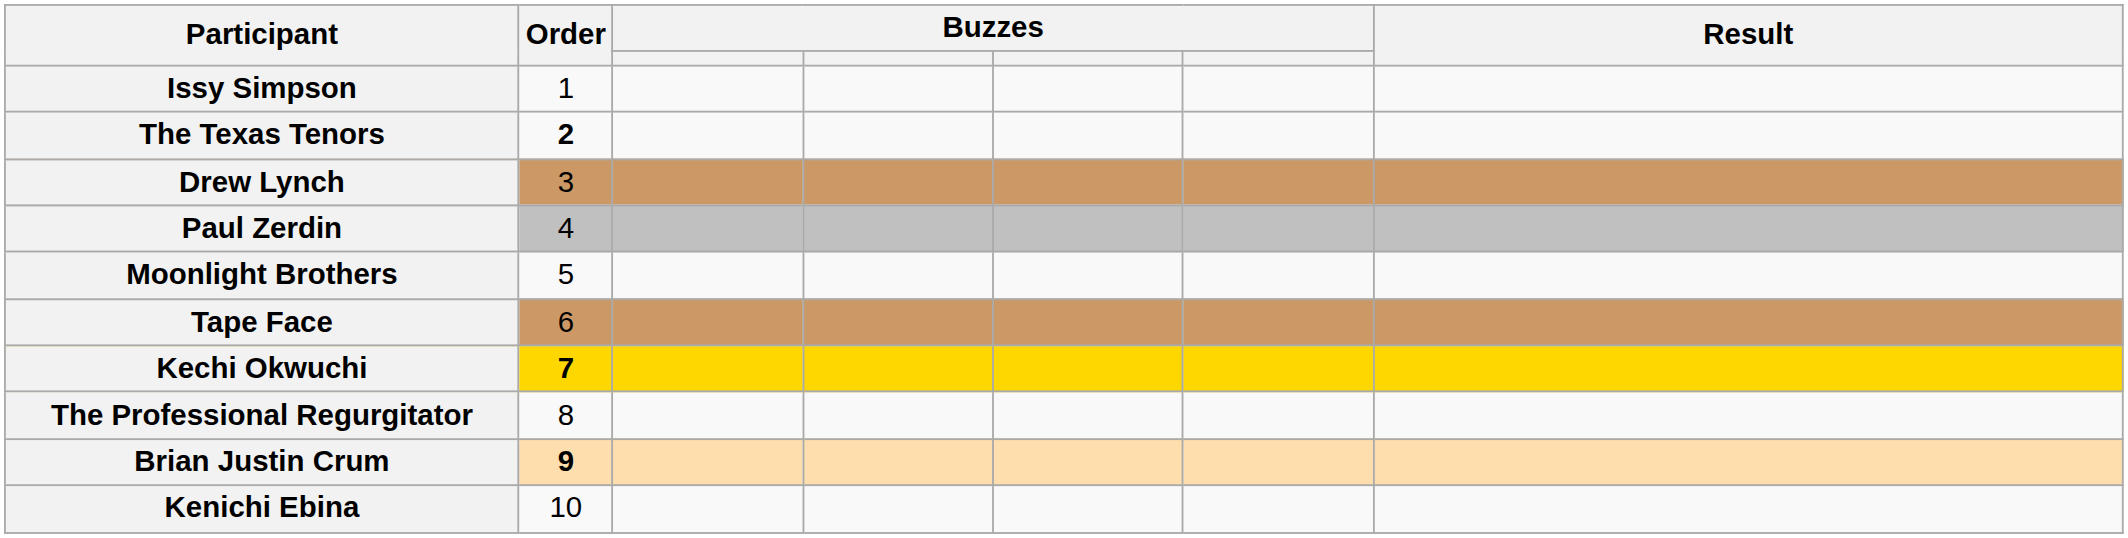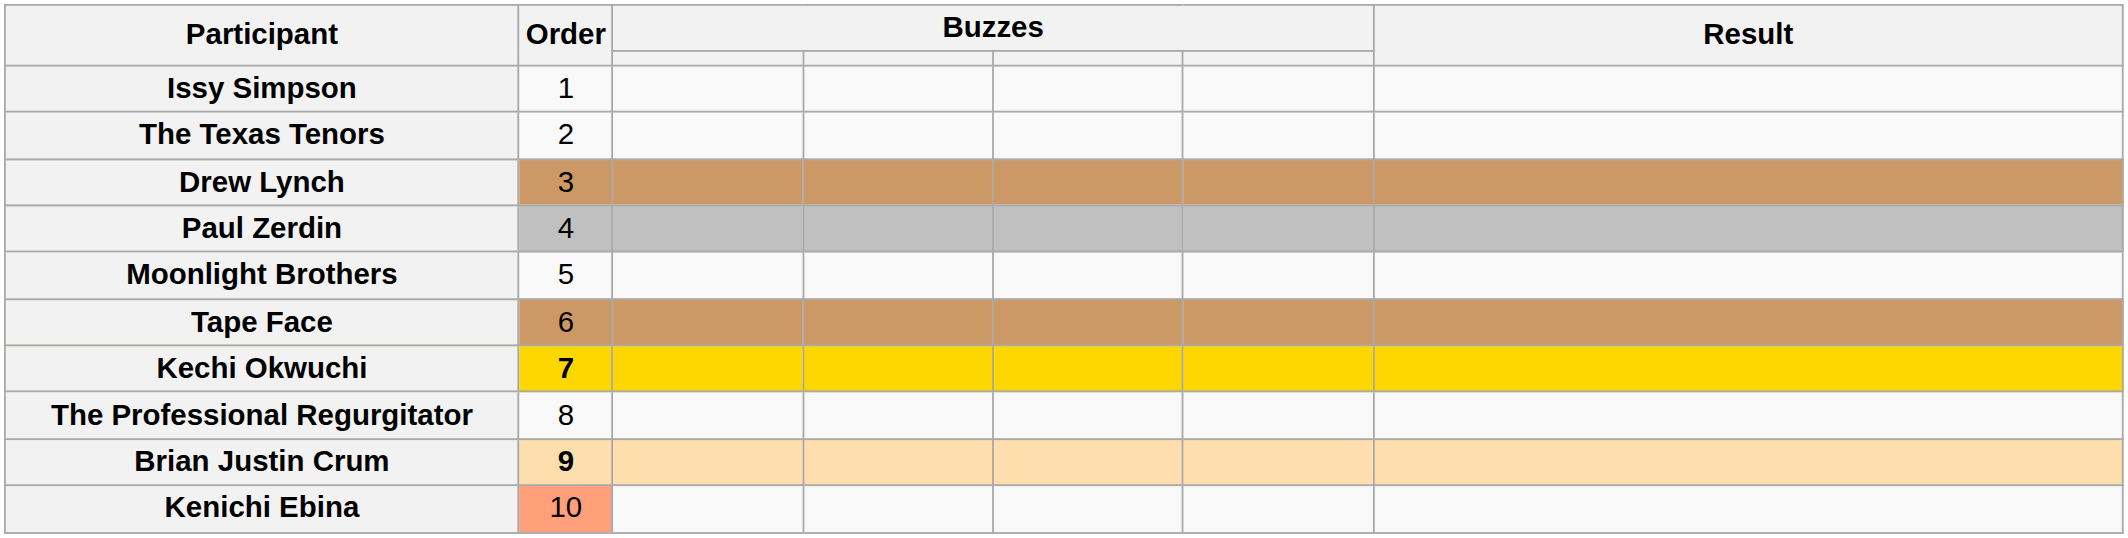(566, 134) bold -> (566, 134) normal
(566, 508) no background -> (566, 508) lightsalmon background
